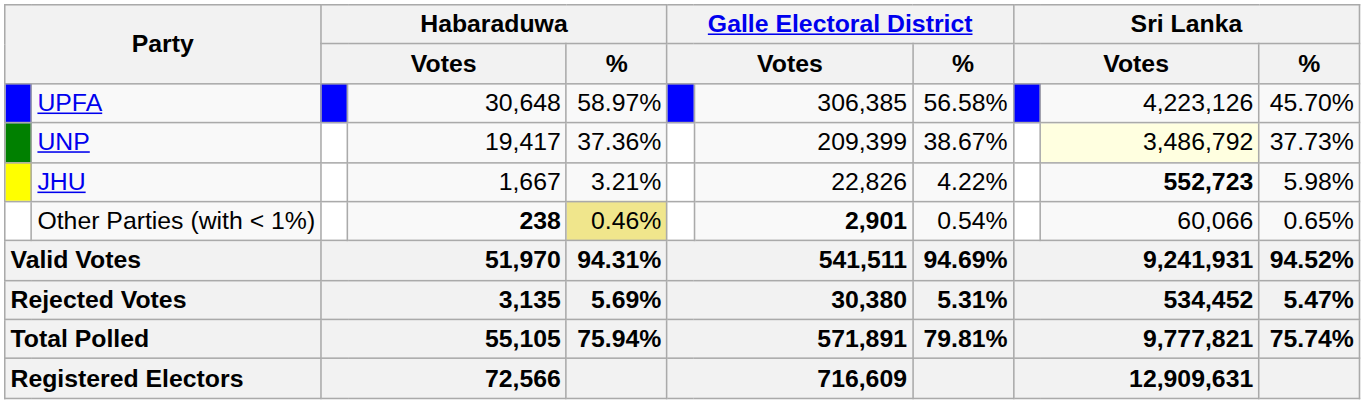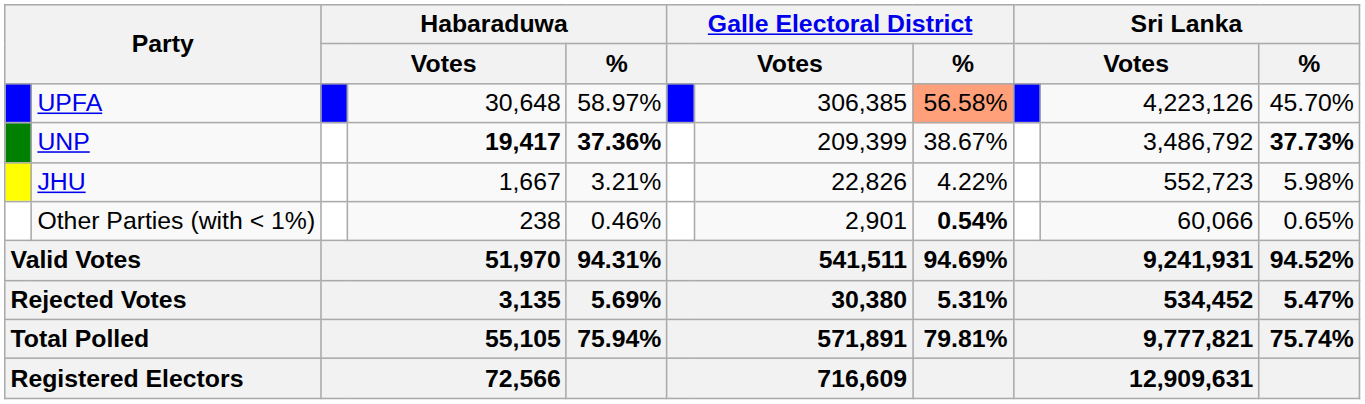(966, 102) no background -> (966, 102) lightsalmon background
(523, 142) normal -> (523, 142) bold
(619, 142) normal -> (619, 142) bold
(1198, 142) lightyellow background -> (1198, 142) no background
(1312, 142) normal -> (1312, 142) bold
(1208, 181) bold -> (1208, 181) normal
(540, 220) bold -> (540, 220) normal
(626, 220) khaki background -> (626, 220) no background
(876, 220) bold -> (876, 220) normal
(972, 220) normal -> (972, 220) bold
